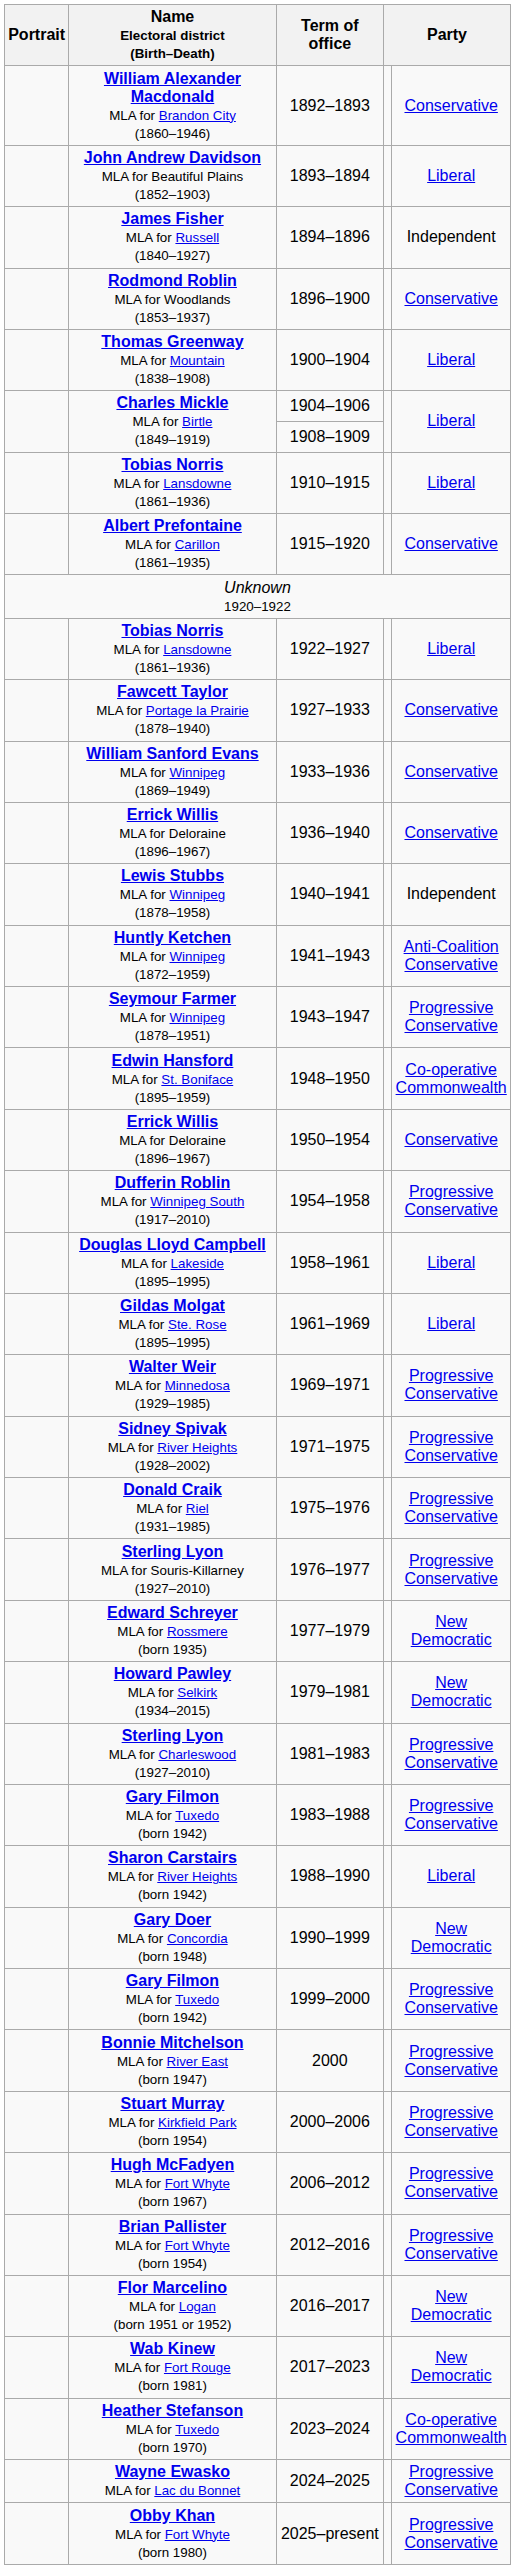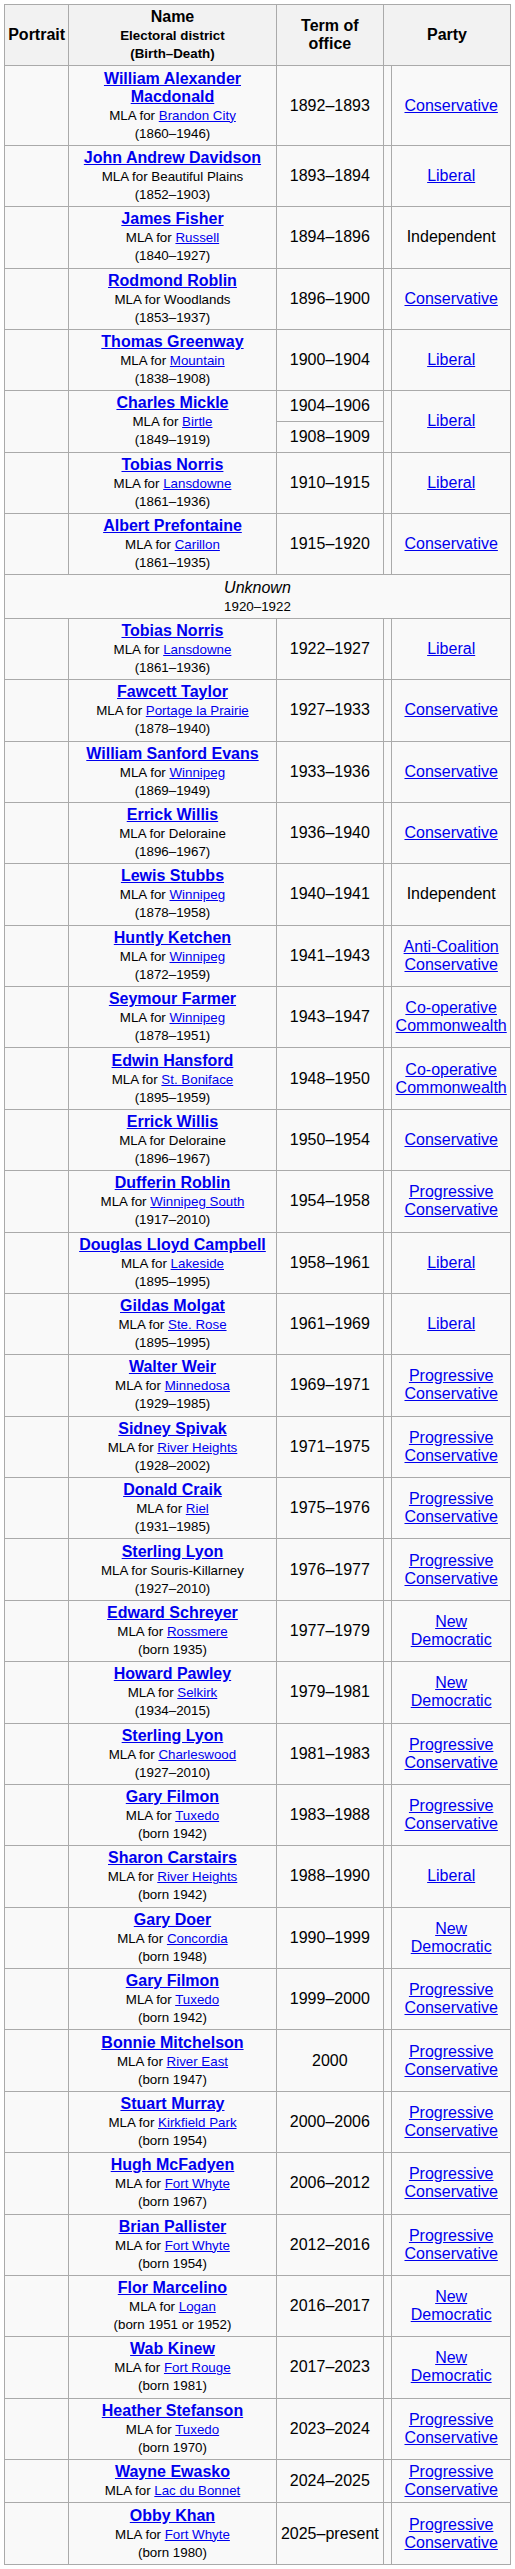(451, 1017) Progressive Conservative -> (451, 1017) Co-operative Commonwealth
(451, 2428) Co-operative Commonwealth -> (451, 2428) Progressive Conservative
